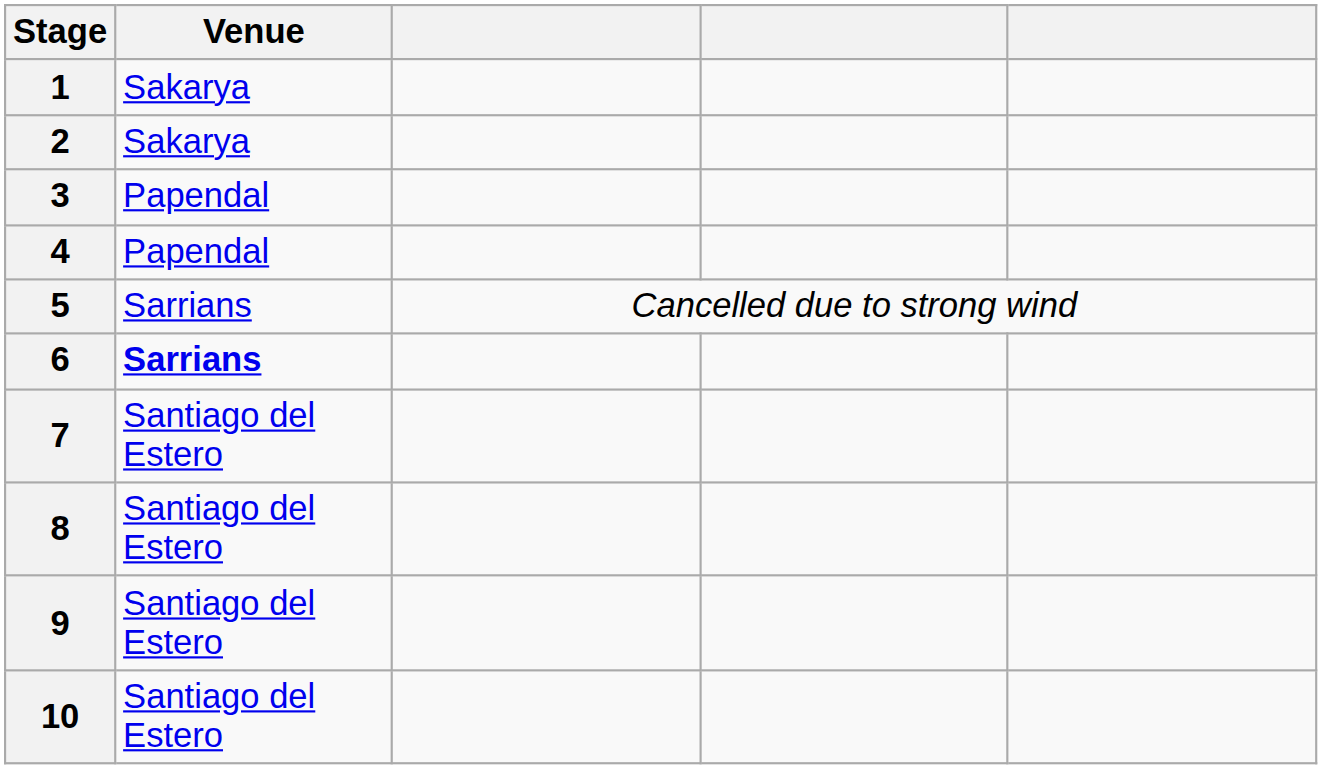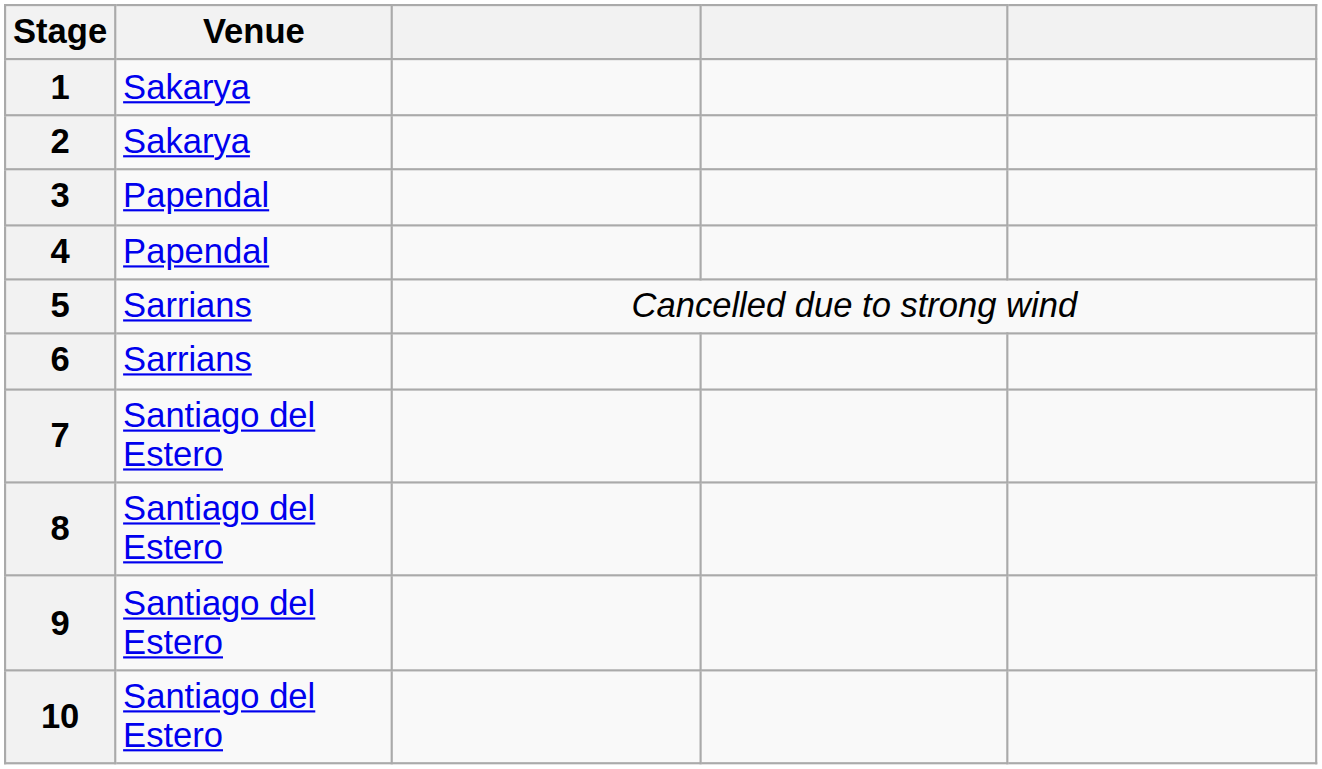(192, 360) bold -> (187, 360) normal
